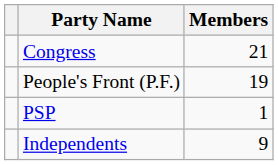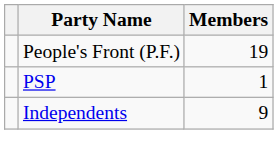- row: (59, 50)
